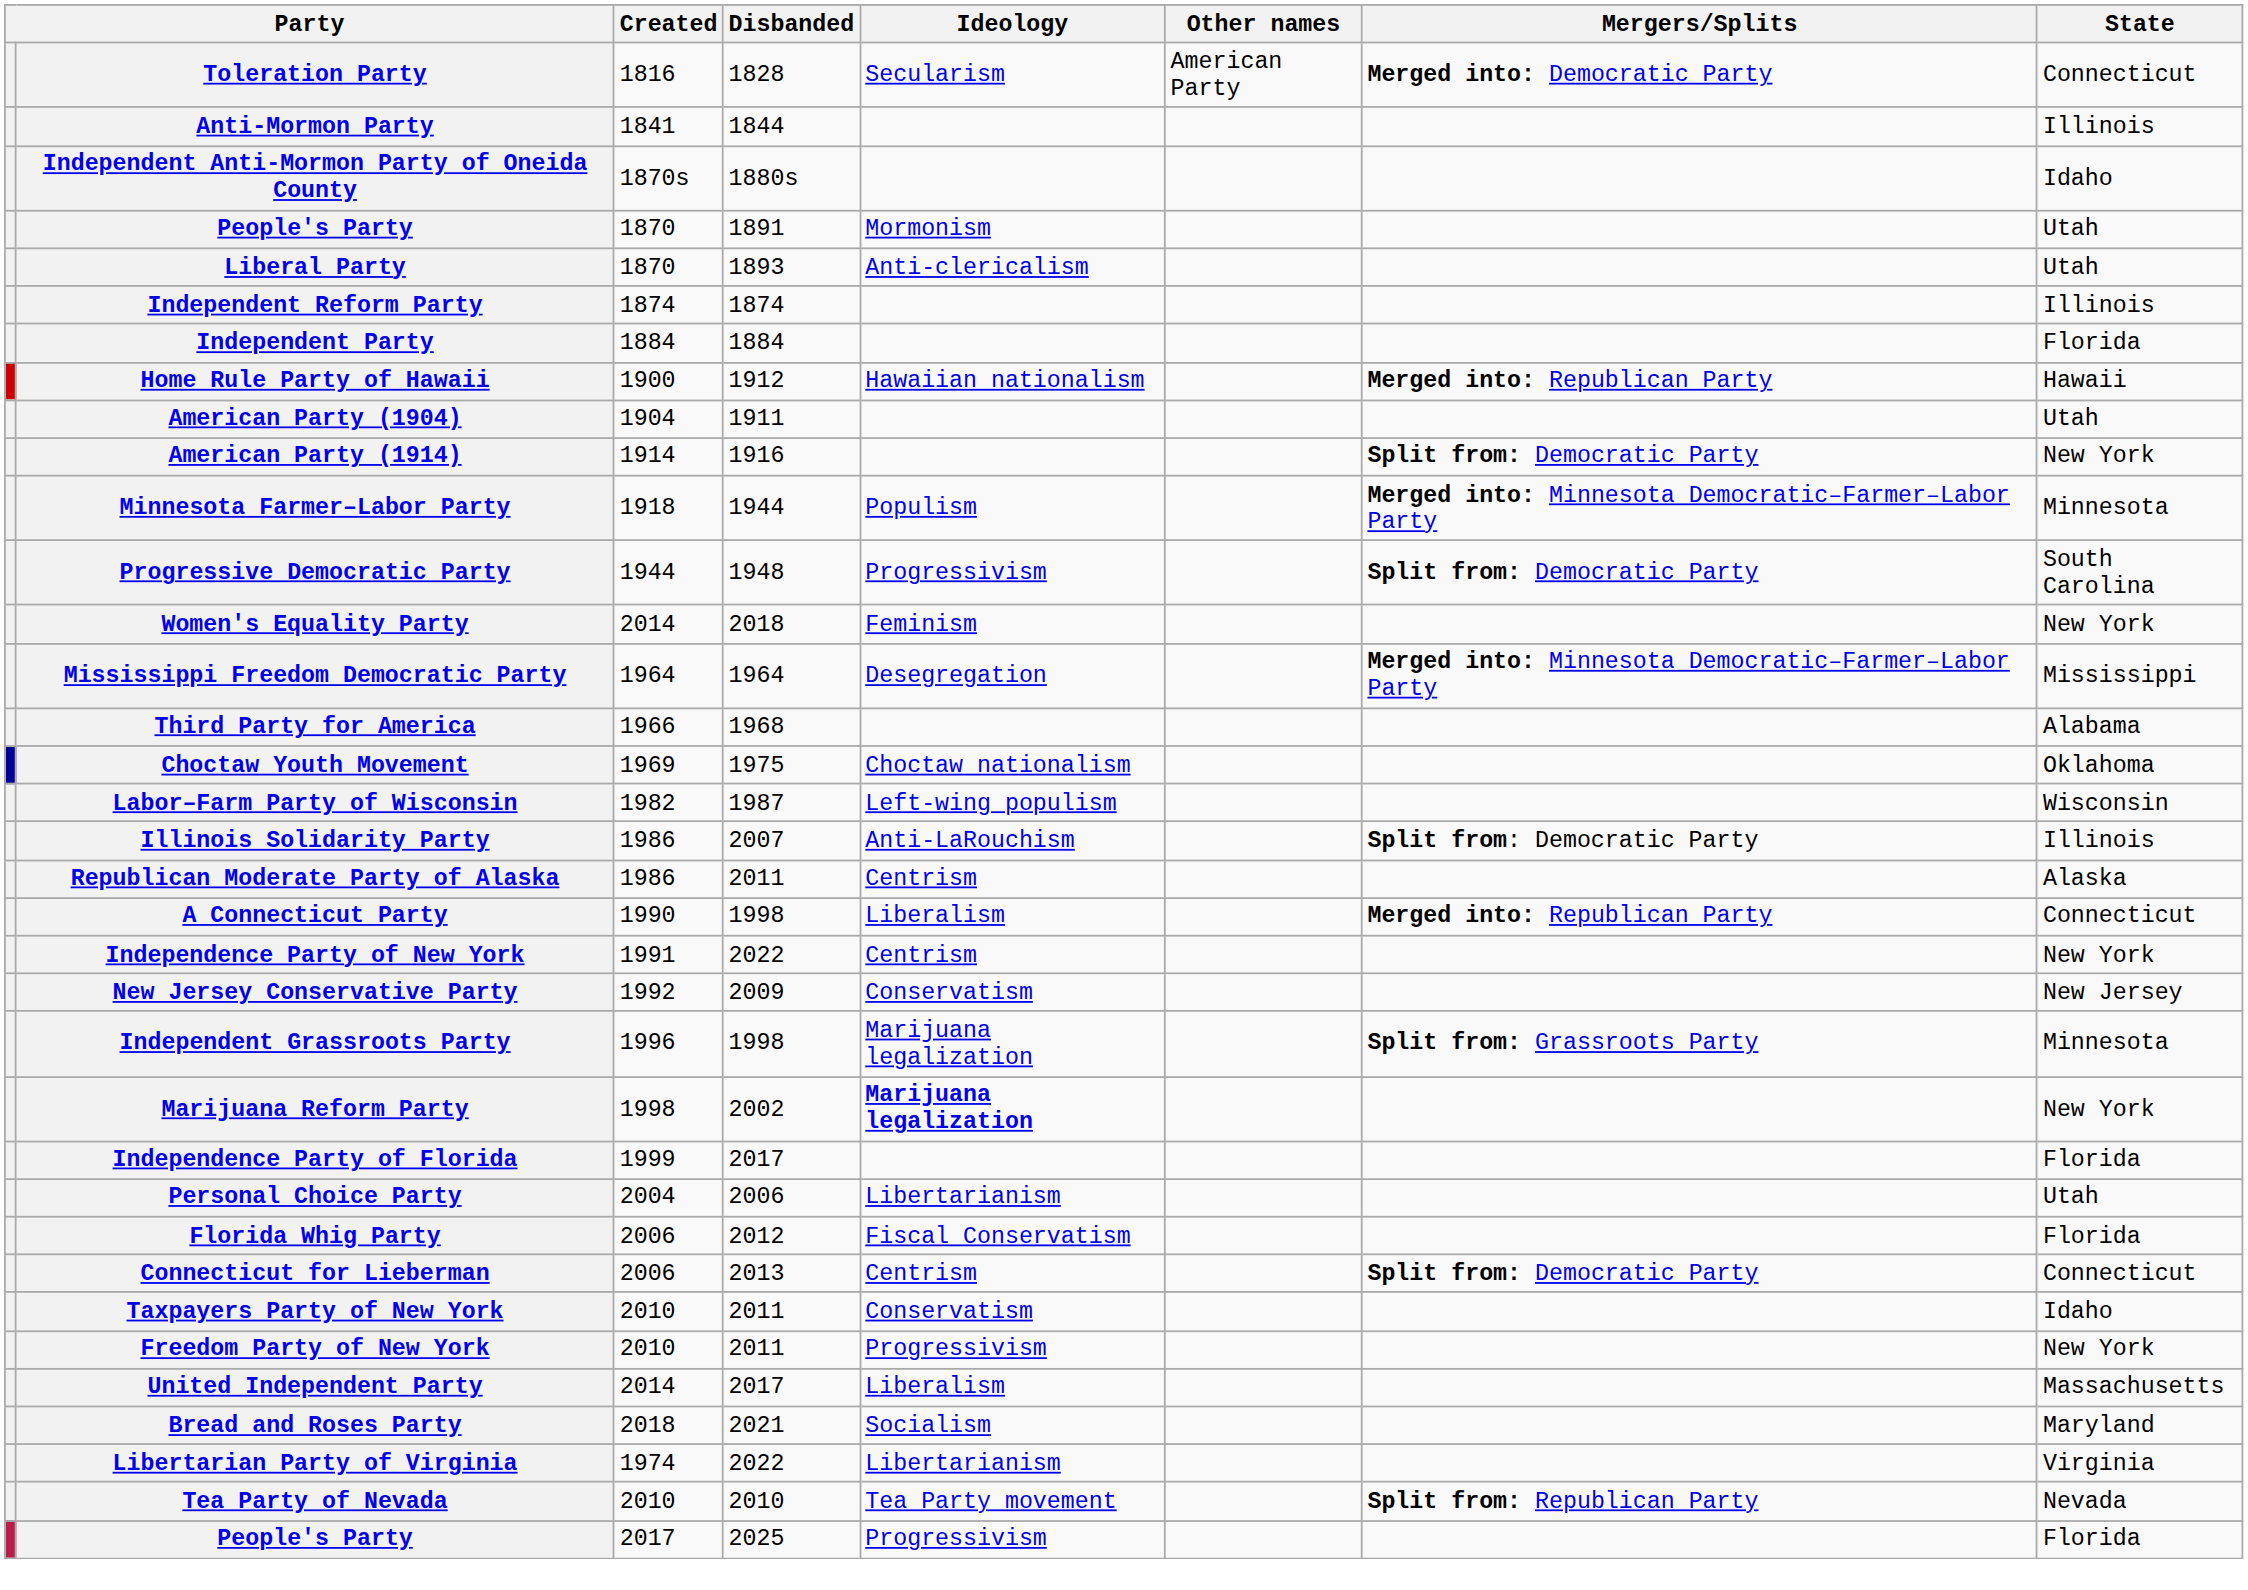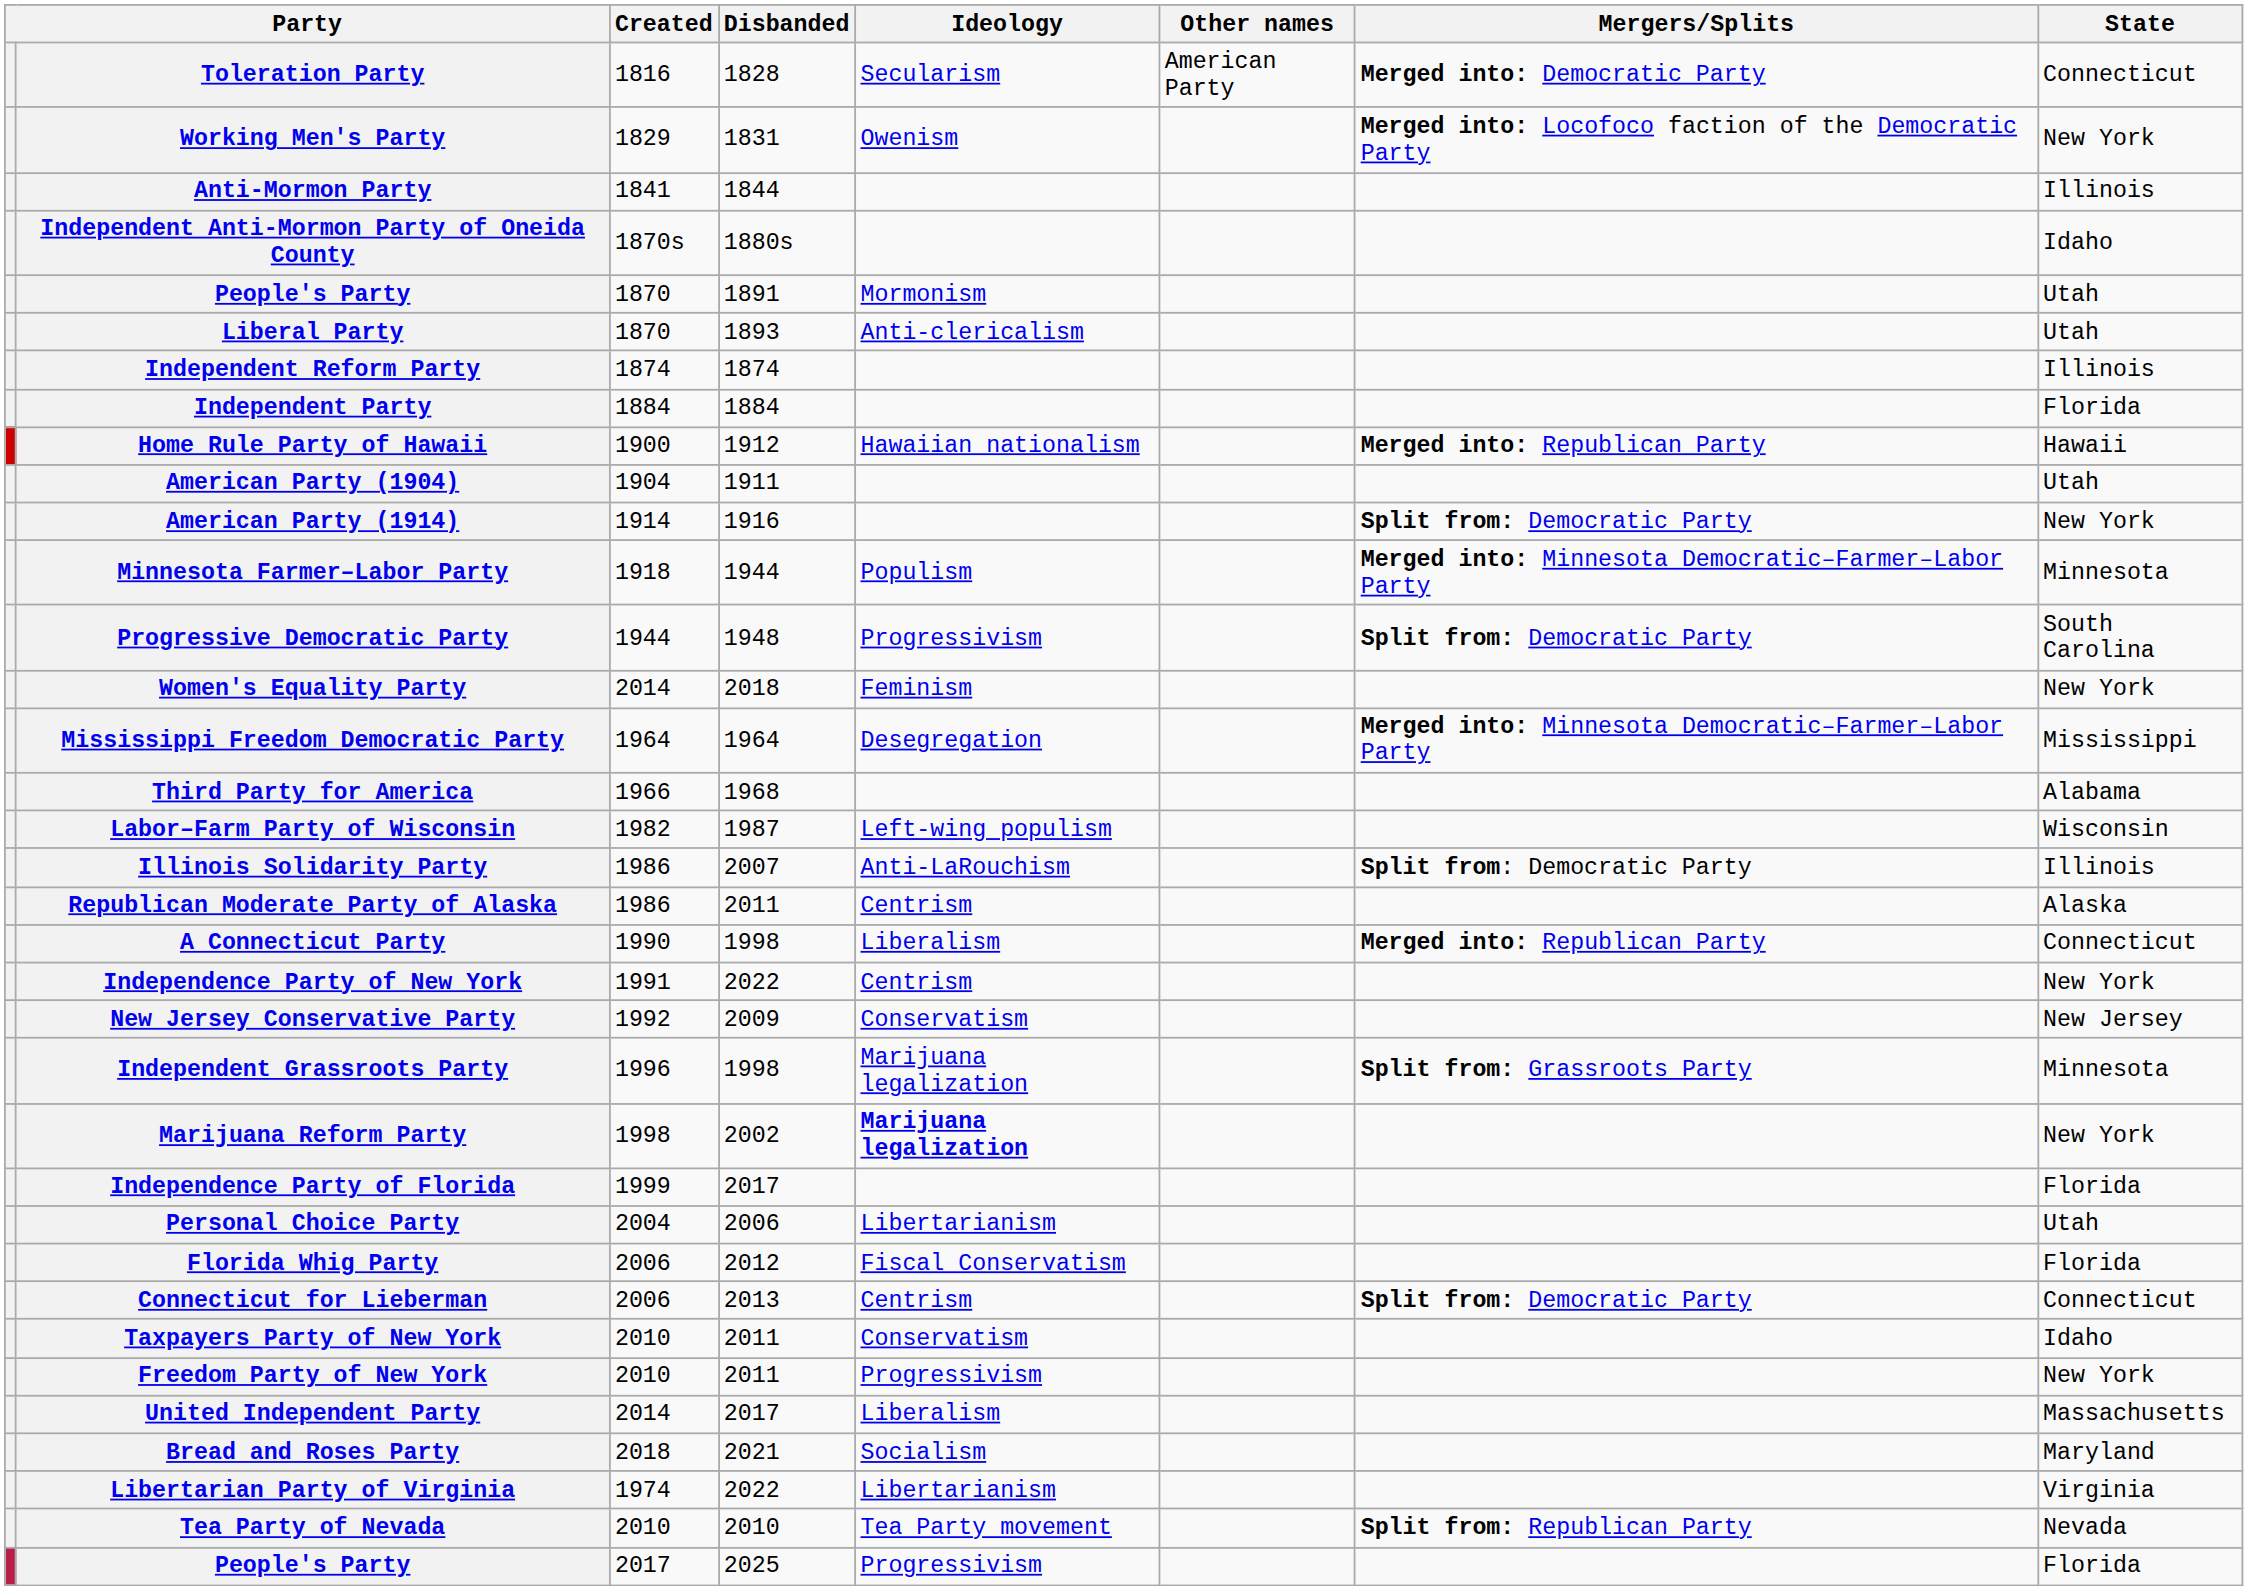+ row: (313, 140)
- row: (315, 765)
